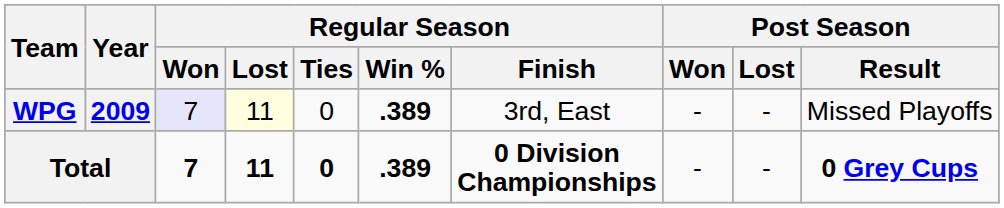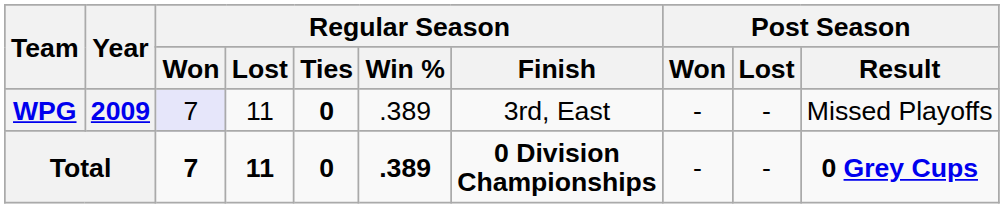(260, 110) lightyellow background -> (260, 110) no background
(327, 110) normal -> (327, 110) bold
(405, 110) bold -> (405, 110) normal
